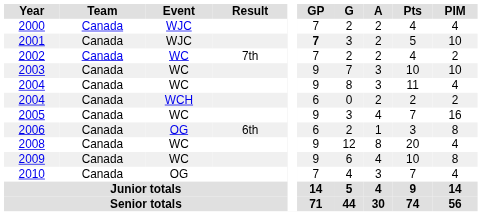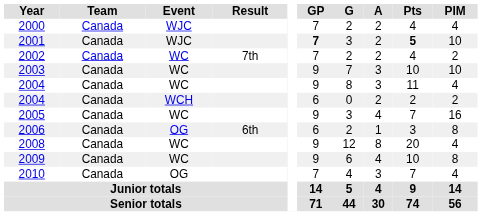(413, 41) normal -> (413, 41) bold
